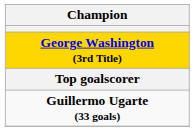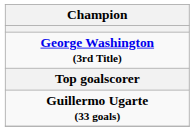(97, 50) gold background -> (97, 50) no background
